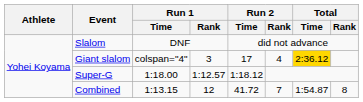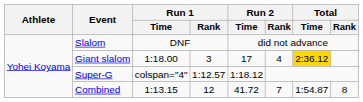(161, 59) colspan="4" -> (161, 59) 1:18.00
(161, 74) 1:18.00 -> (161, 74) colspan="4"
